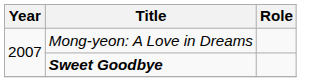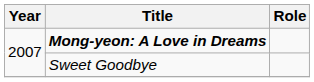(151, 40) normal -> (158, 40) bold
(106, 64) bold -> (103, 64) normal
